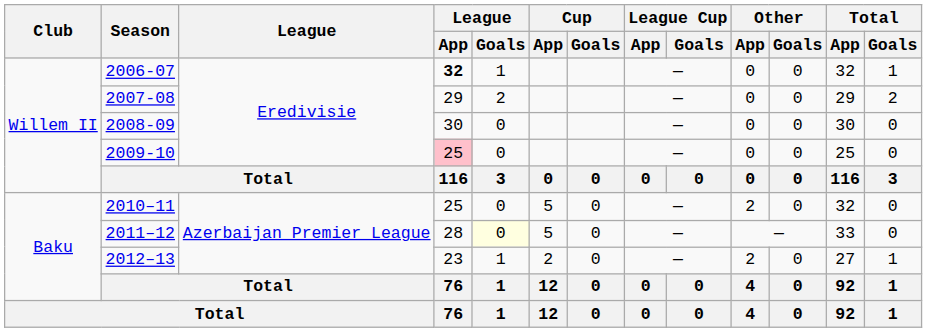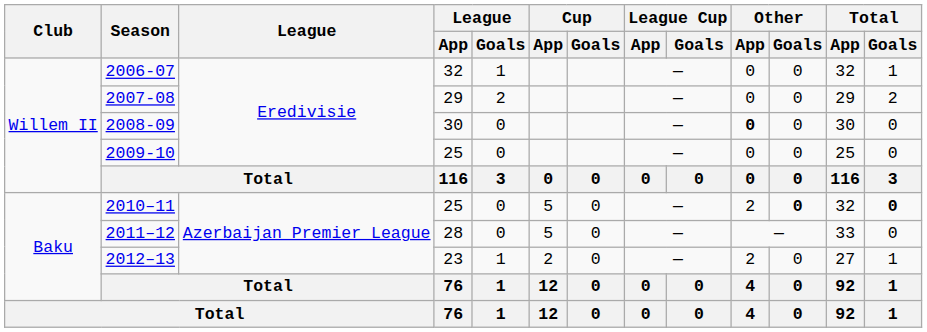(453, 72) bold -> (453, 72) normal
(750, 126) normal -> (750, 126) bold
(453, 153) pink background -> (453, 153) no background
(798, 206) normal -> (798, 206) bold
(893, 206) normal -> (893, 206) bold
(501, 233) lightyellow background -> (501, 233) no background
